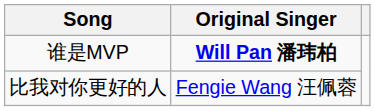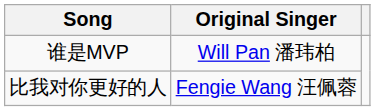(266, 52) bold -> (266, 52) normal
